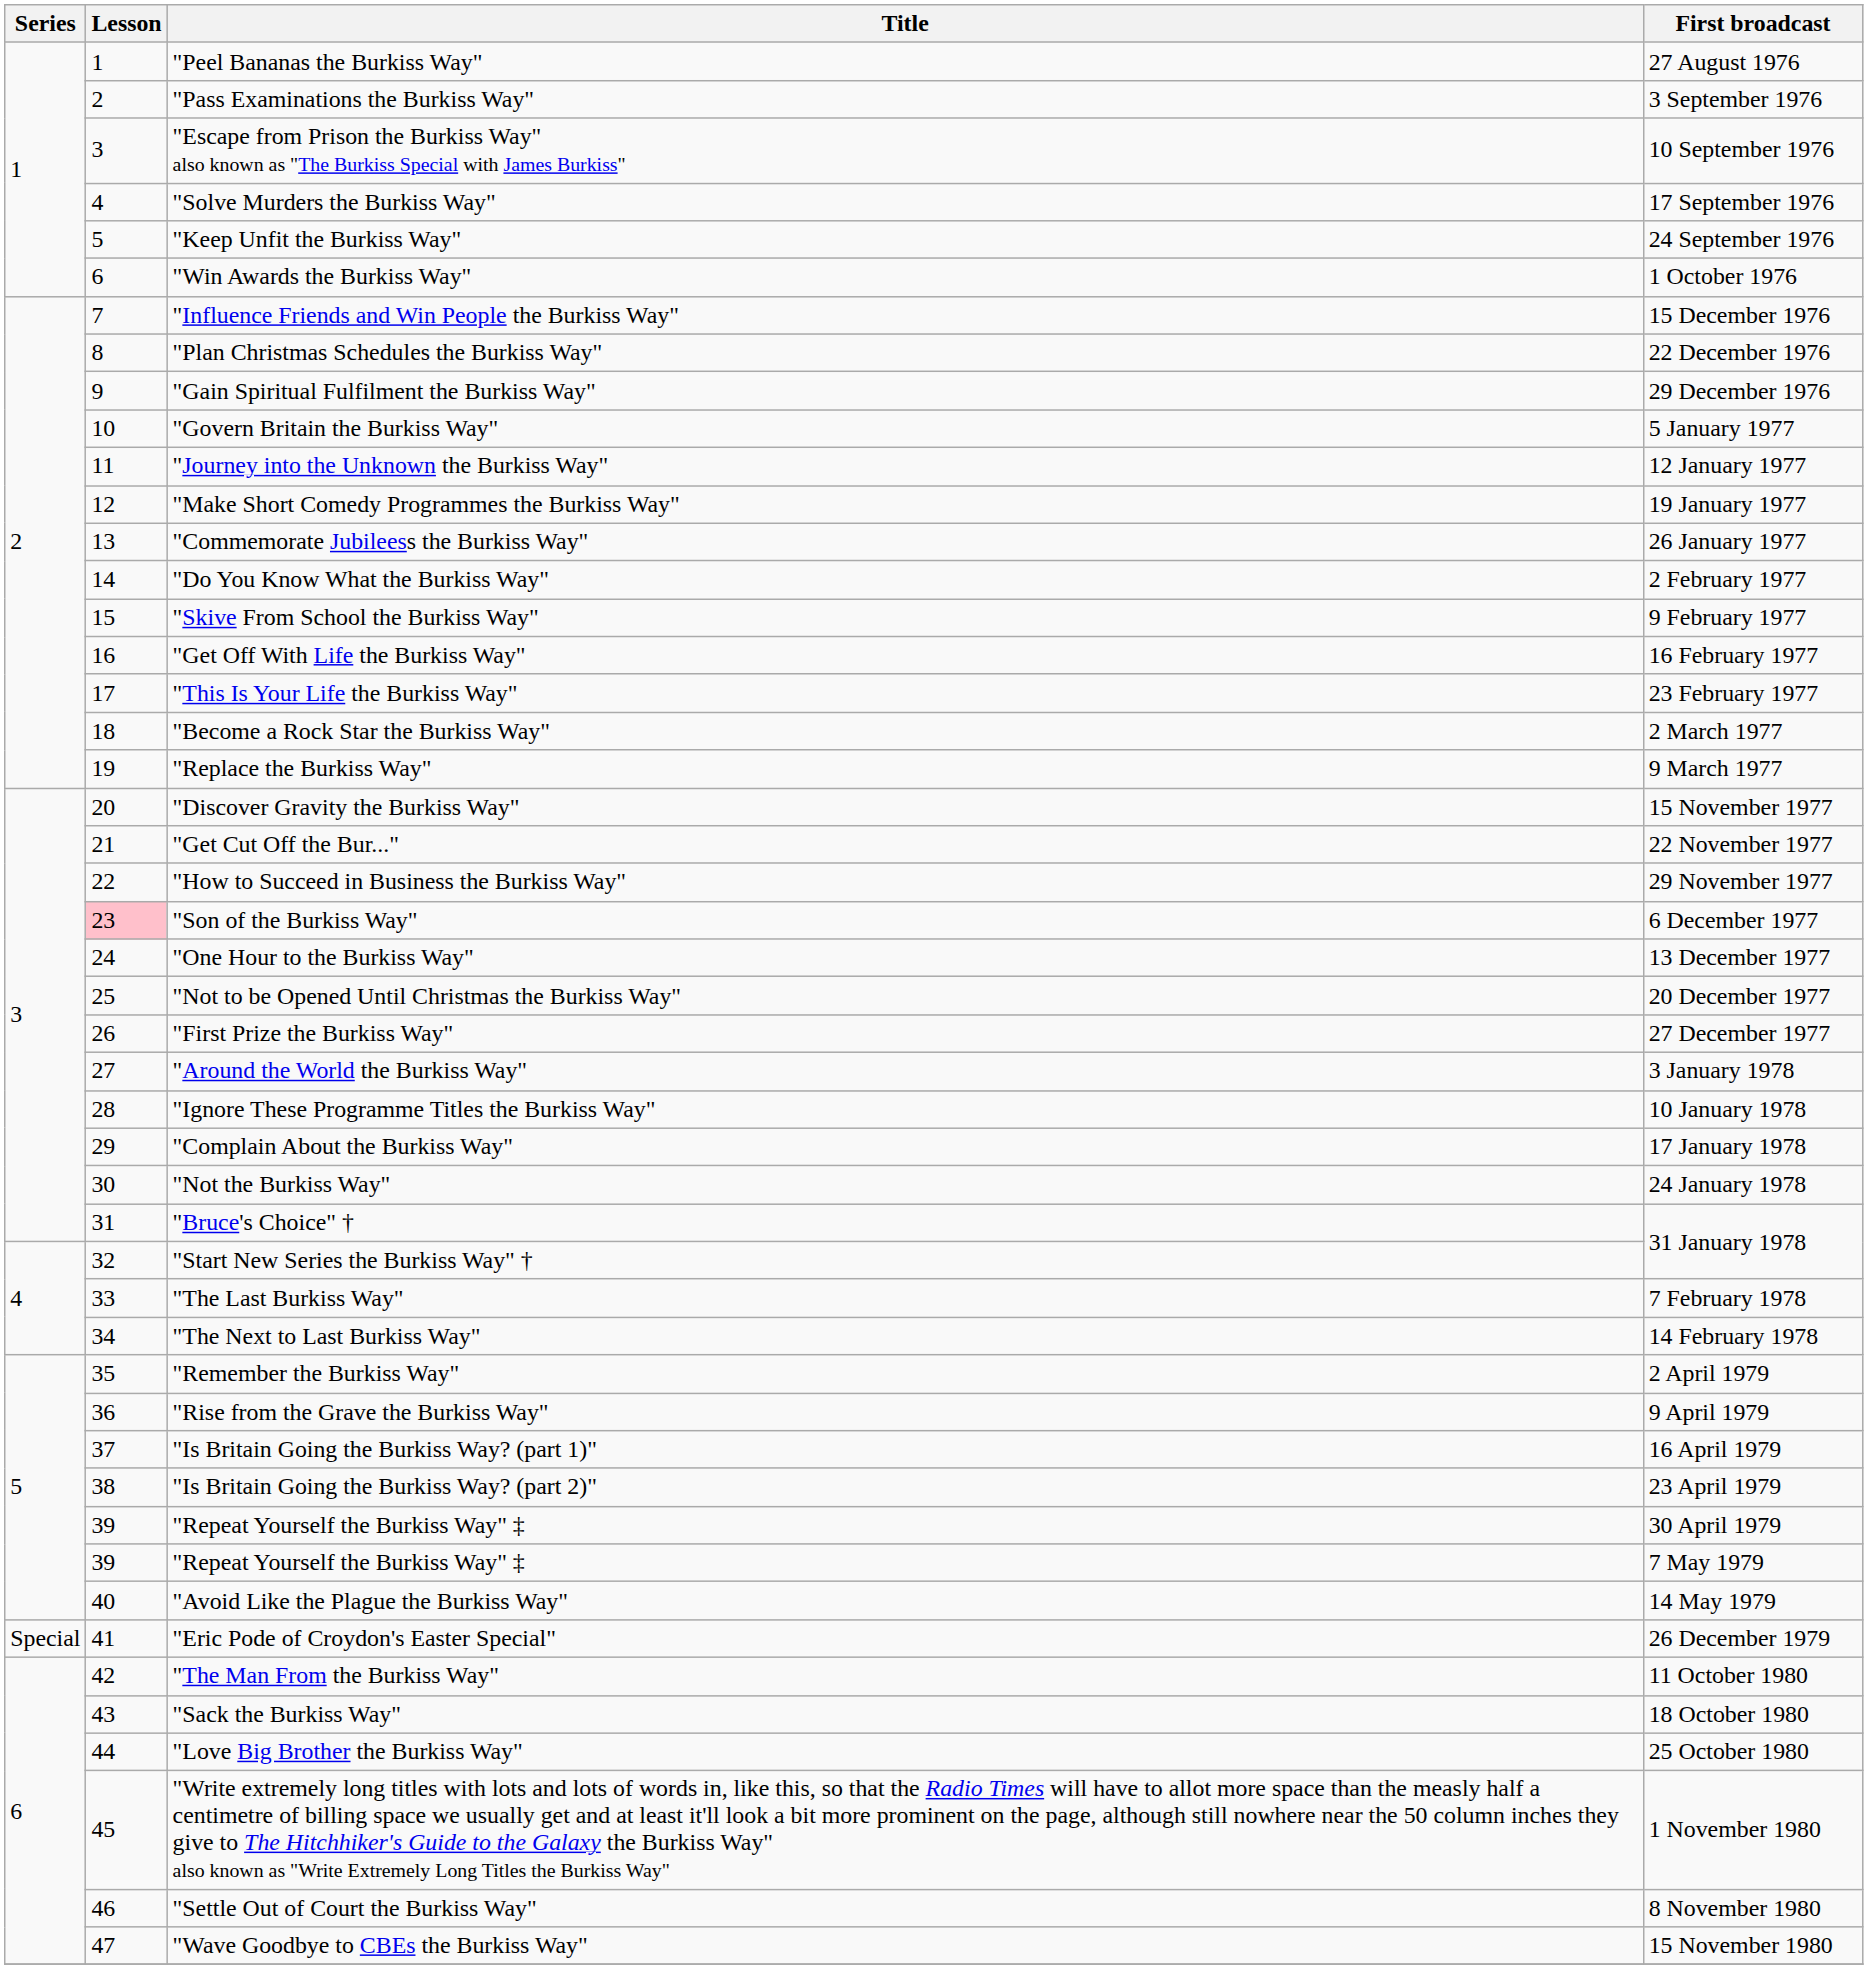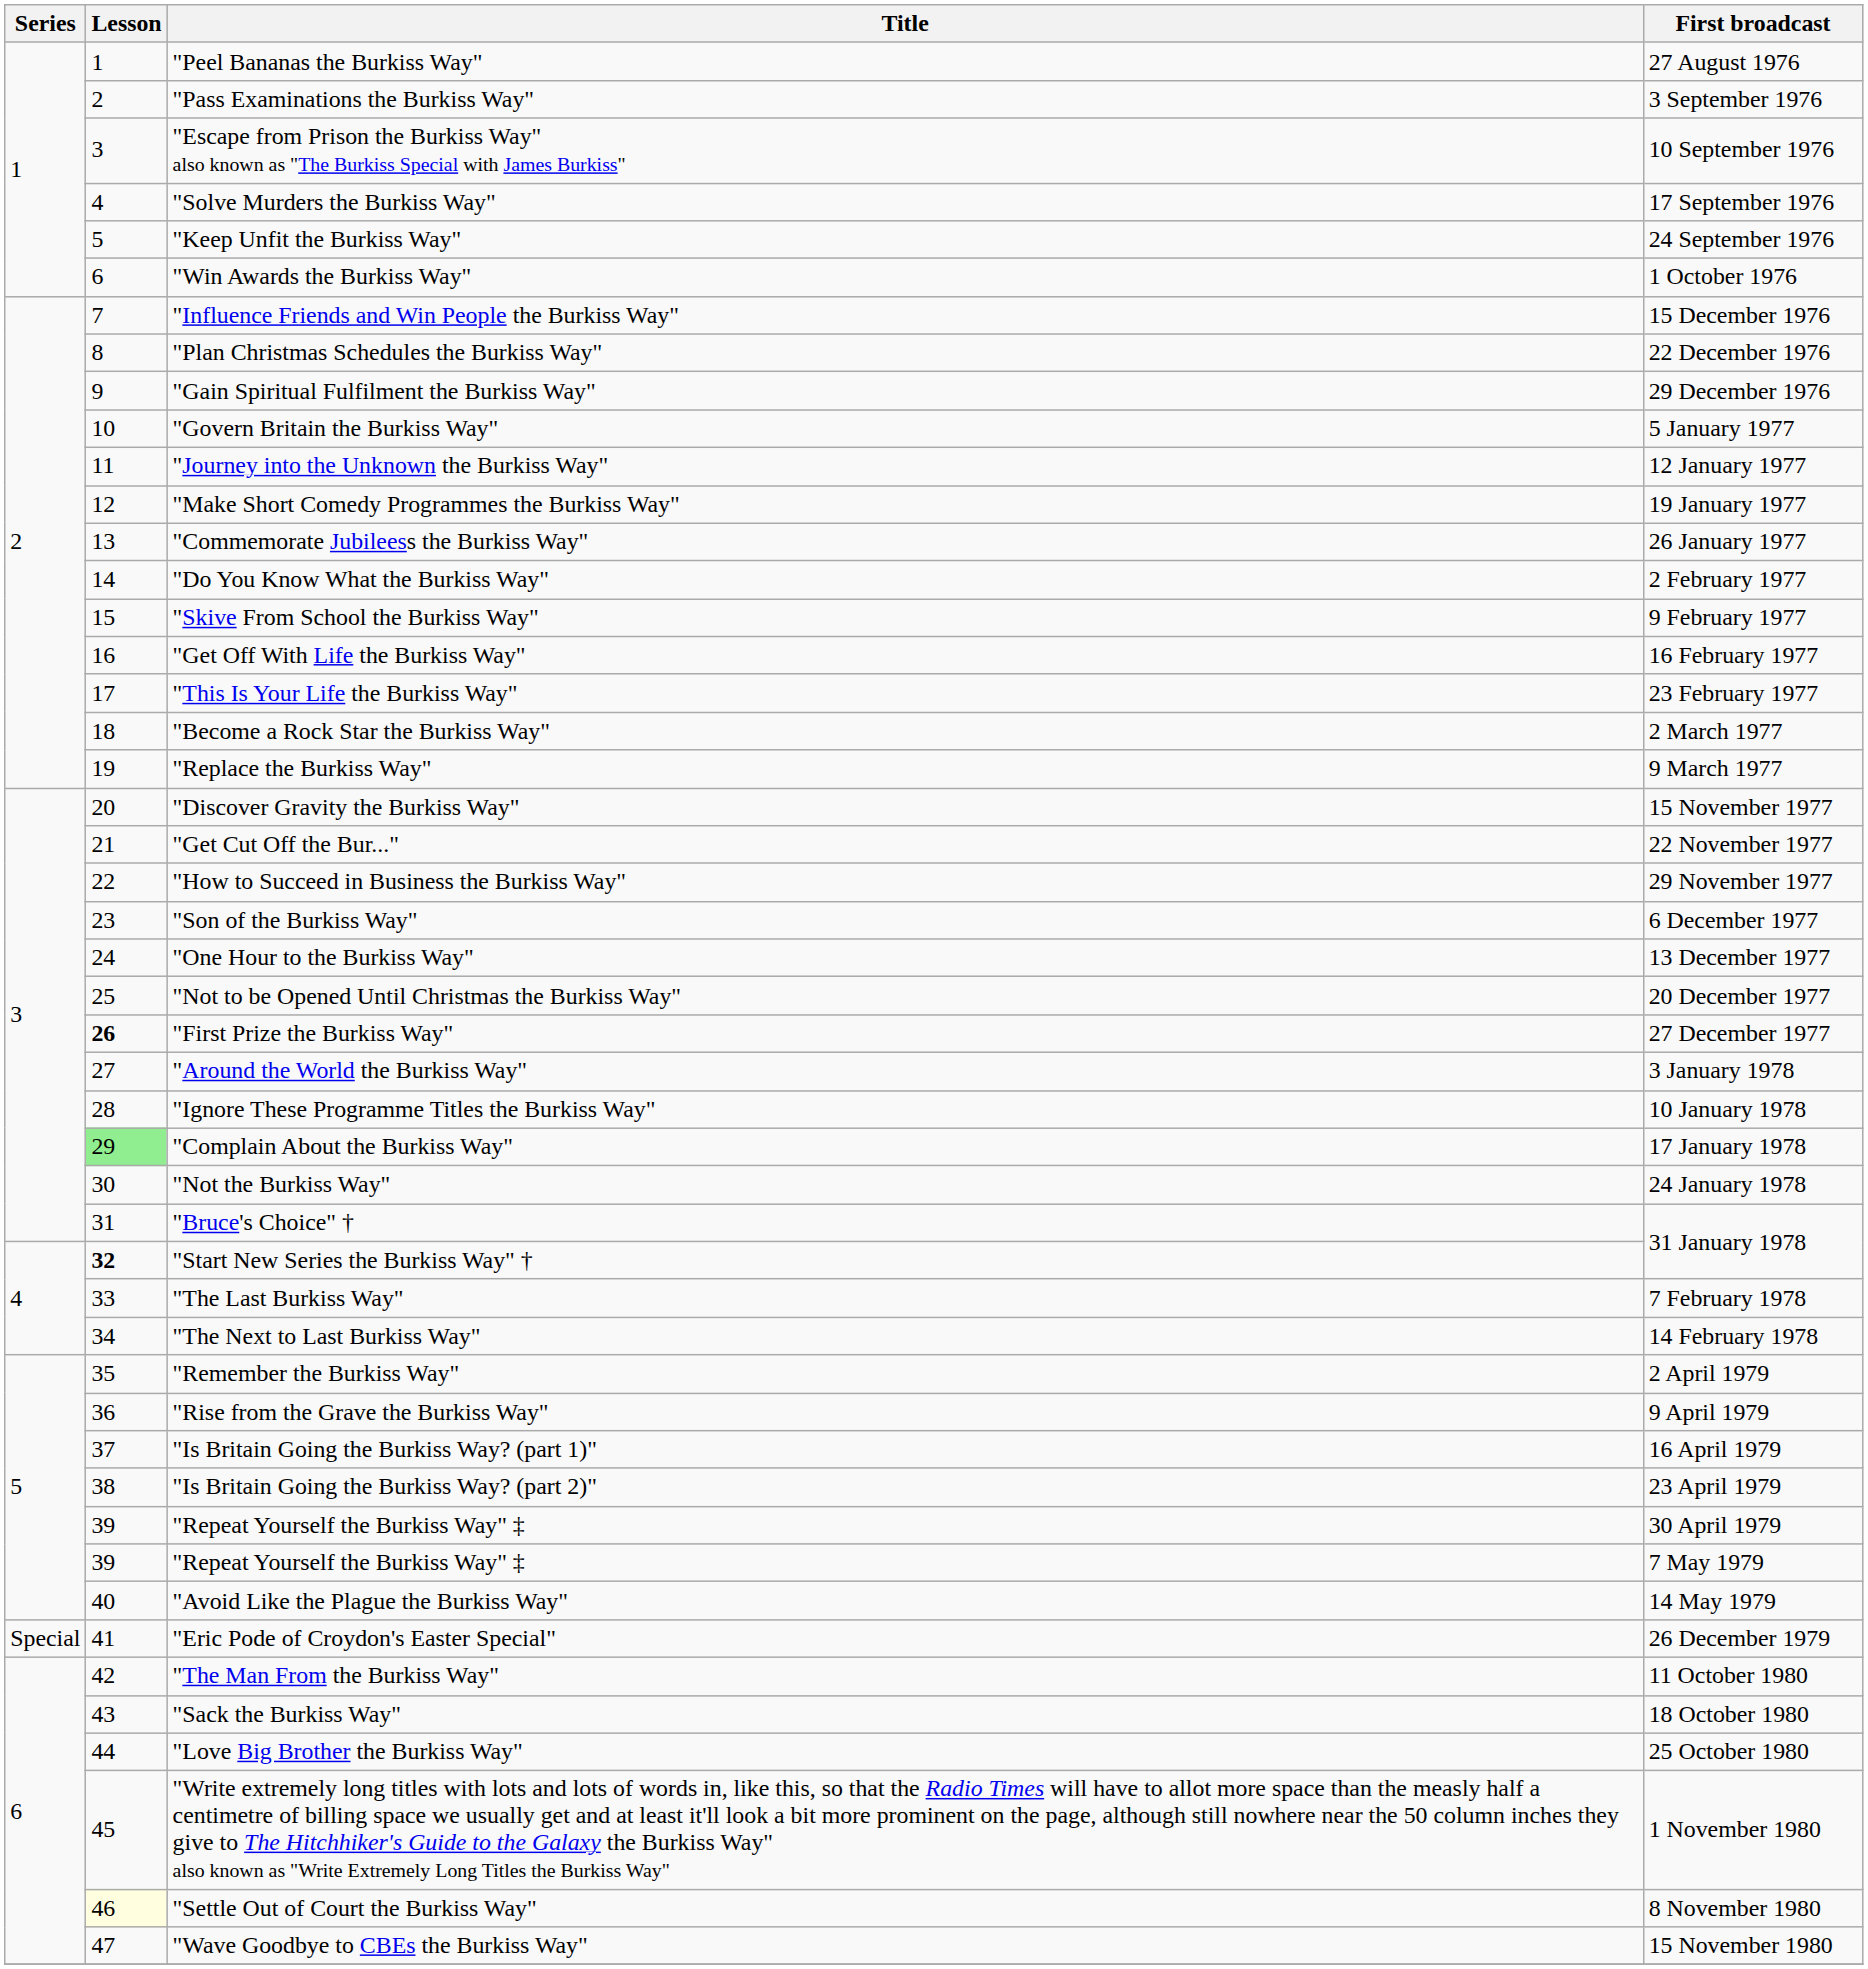(103, 919) pink background -> (103, 919) no background
(103, 1033) normal -> (103, 1033) bold
(103, 1146) no background -> (103, 1146) lightgreen background
(103, 1260) normal -> (103, 1260) bold
(103, 1907) no background -> (103, 1907) lightyellow background
